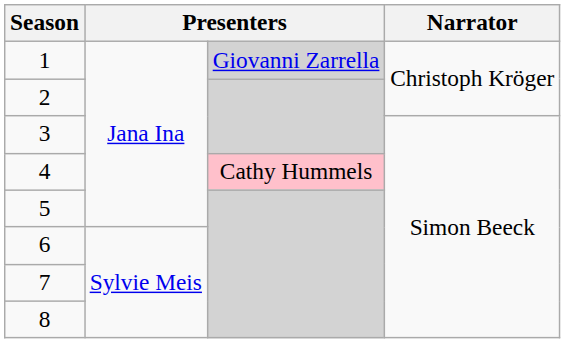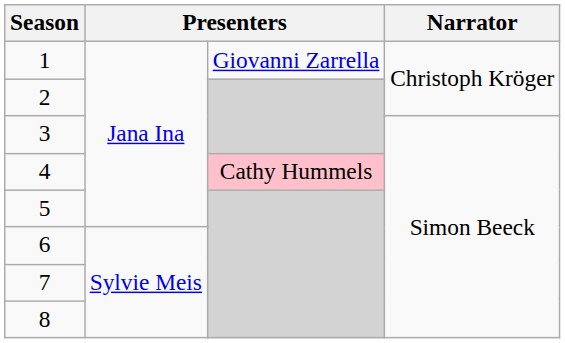(296, 60) lightgrey background -> (296, 60) no background
